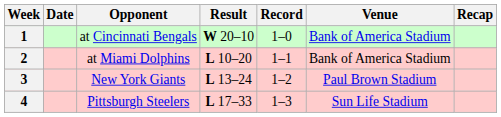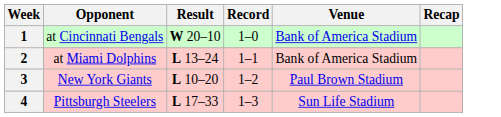- column: (60, 15)
(229, 58) L 10–20 -> (195, 58) L 13–24
(229, 79) L 13–24 -> (195, 79) L 10–20
